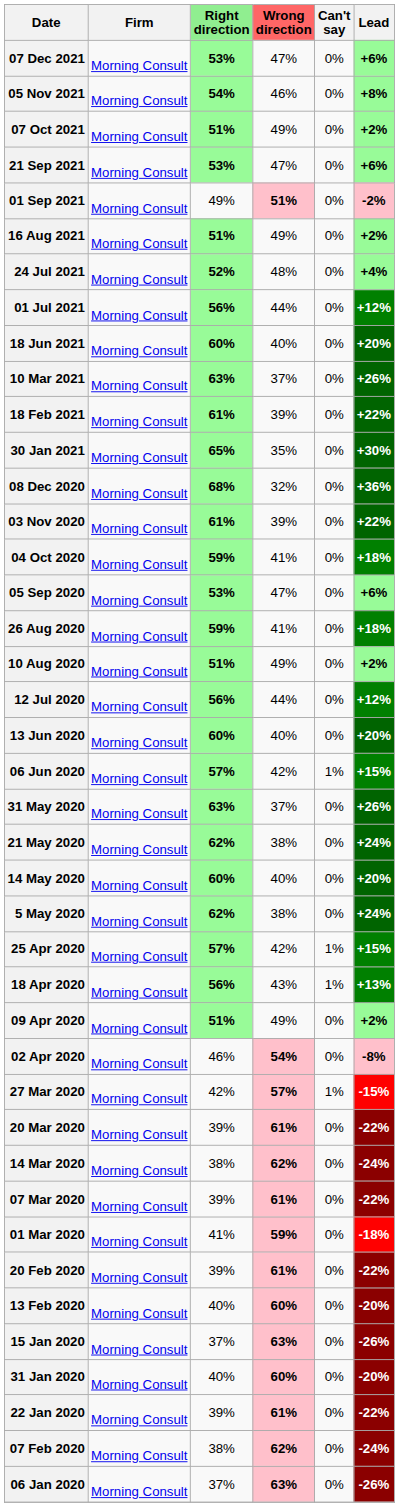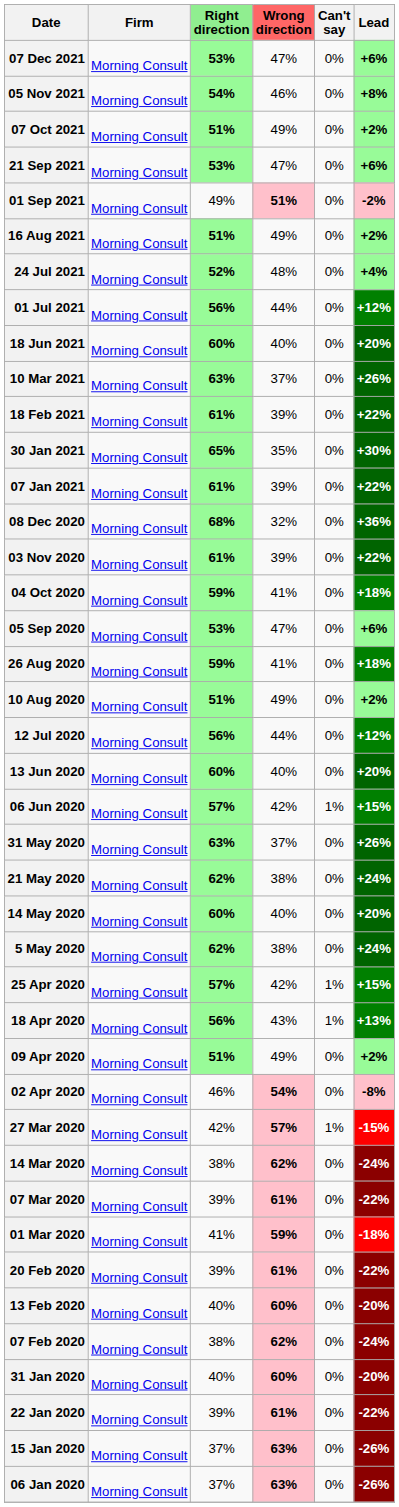+ row: (48, 486)
- row: (47, 1127)
rows swapped: (47, 1448) <-> (48, 1341)
